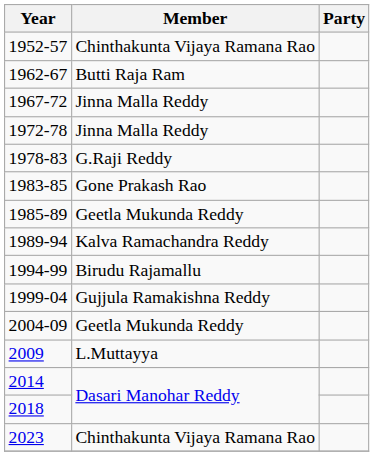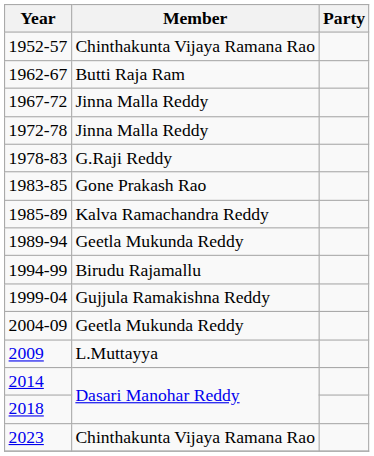(159, 213) Geetla Mukunda Reddy -> (172, 213) Kalva Ramachandra Reddy
(172, 241) Kalva Ramachandra Reddy -> (159, 241) Geetla Mukunda Reddy
